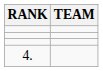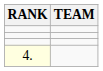(28, 55) no background -> (28, 55) lightyellow background
